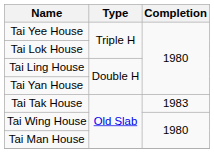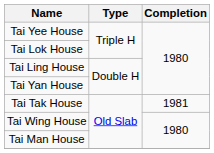(176, 103) 1983 -> (176, 103) 1981
